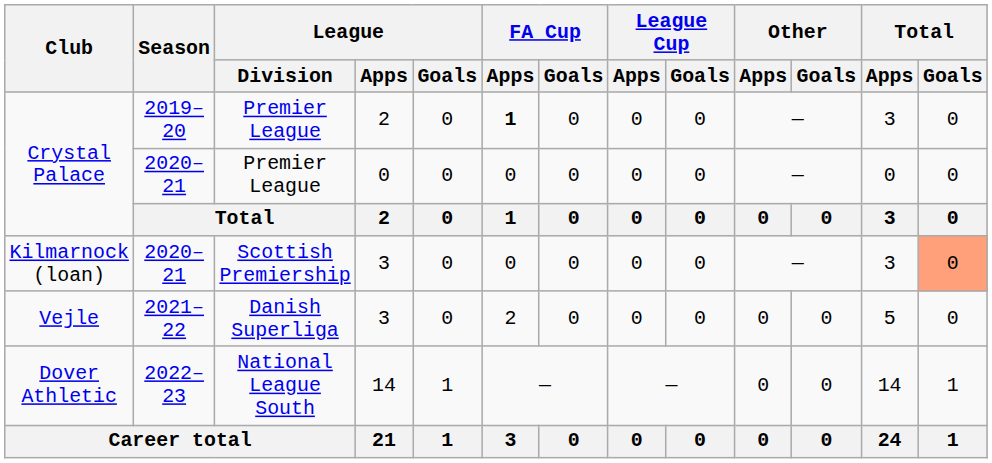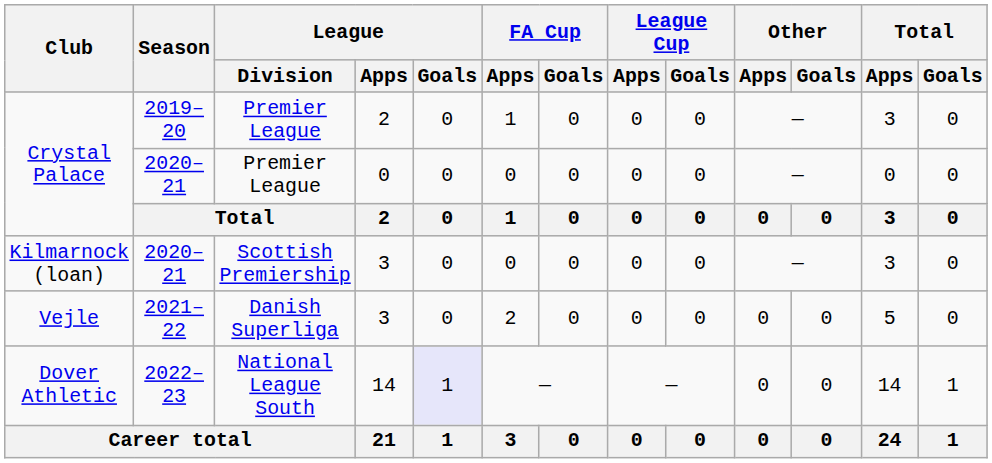(510, 120) bold -> (510, 120) normal
(953, 263) lightsalmon background -> (953, 263) no background
(447, 386) no background -> (447, 386) lavender background
